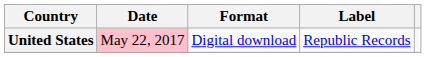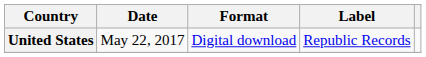(142, 40) pink background -> (142, 40) no background
